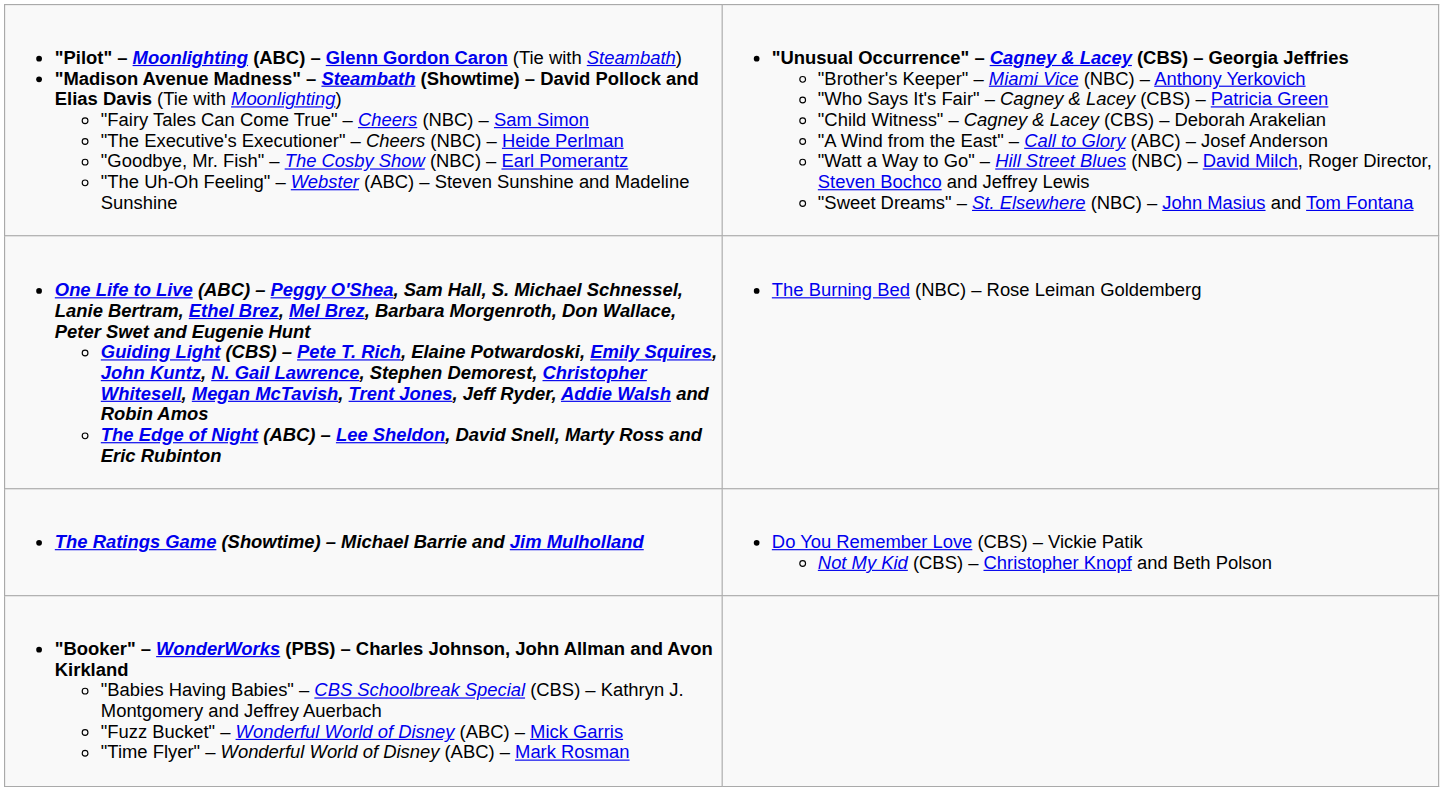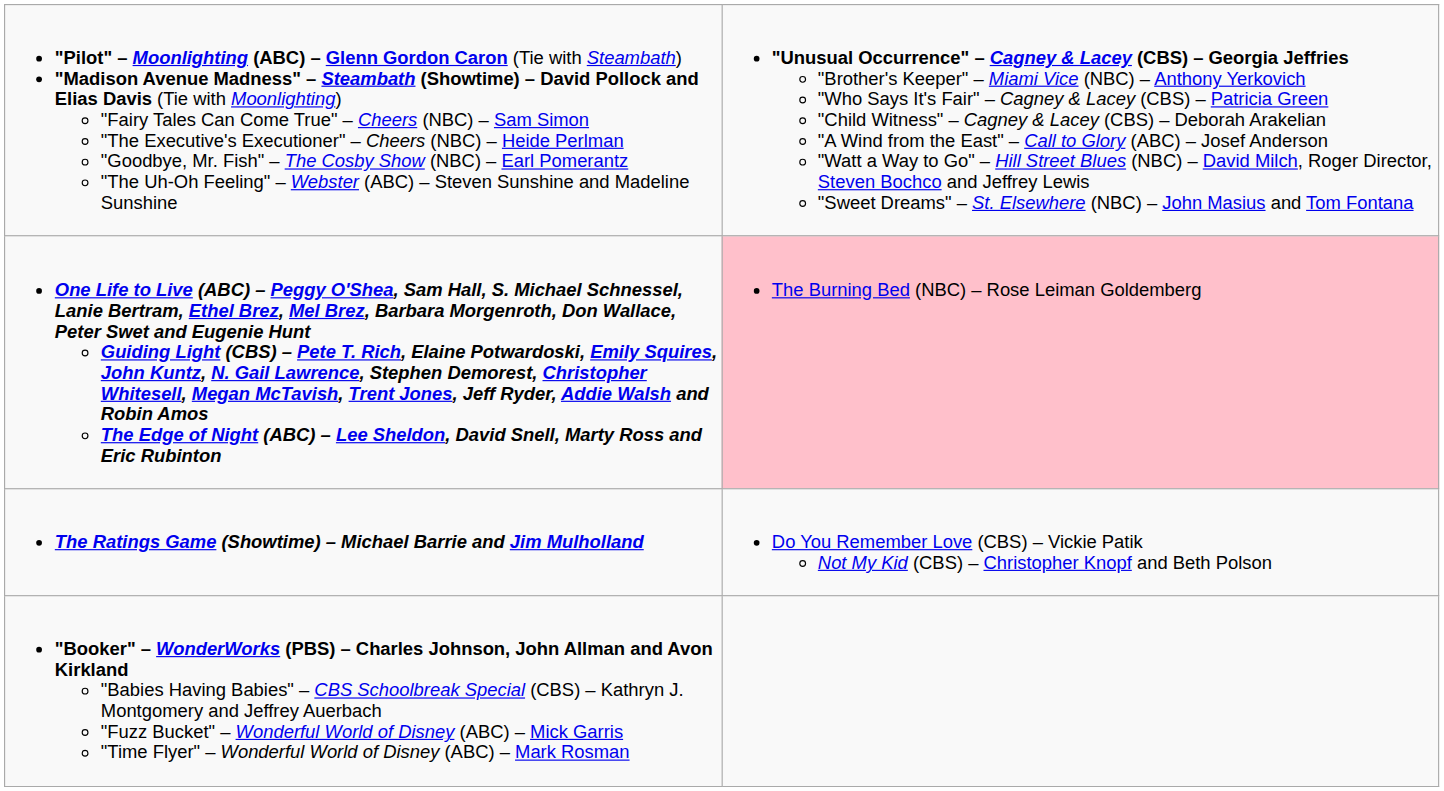(1080, 290) no background -> (1080, 290) pink background
